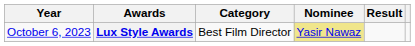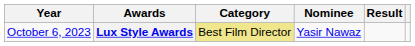(245, 32) no background -> (245, 32) khaki background
(329, 32) khaki background -> (329, 32) no background
